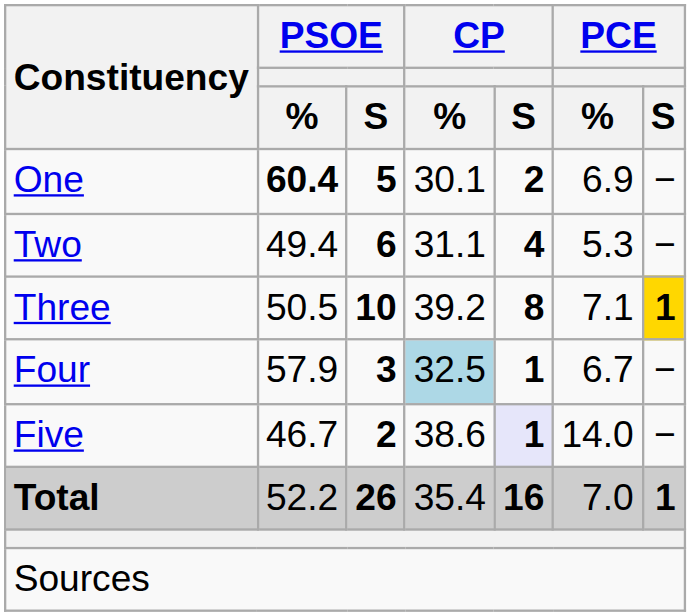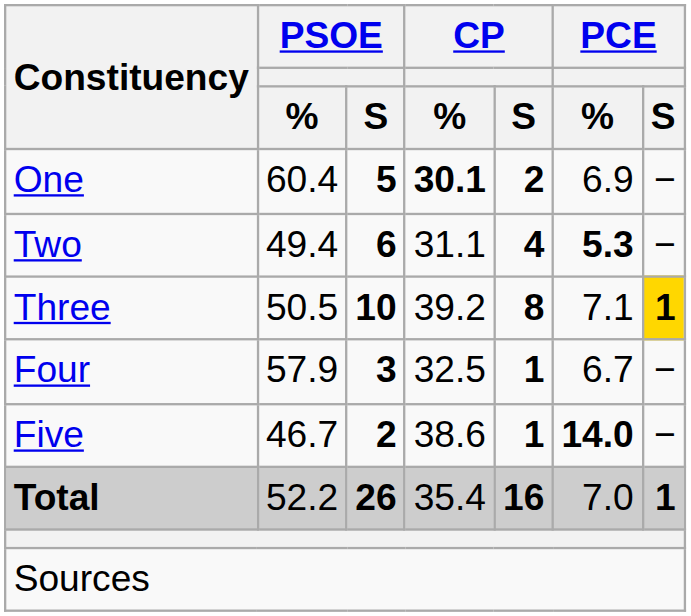(302, 180) bold -> (302, 180) normal
(450, 180) normal -> (450, 180) bold
(608, 243) normal -> (608, 243) bold
(450, 370) lightblue background -> (450, 370) no background
(534, 434) lavender background -> (534, 434) no background
(598, 434) normal -> (598, 434) bold
